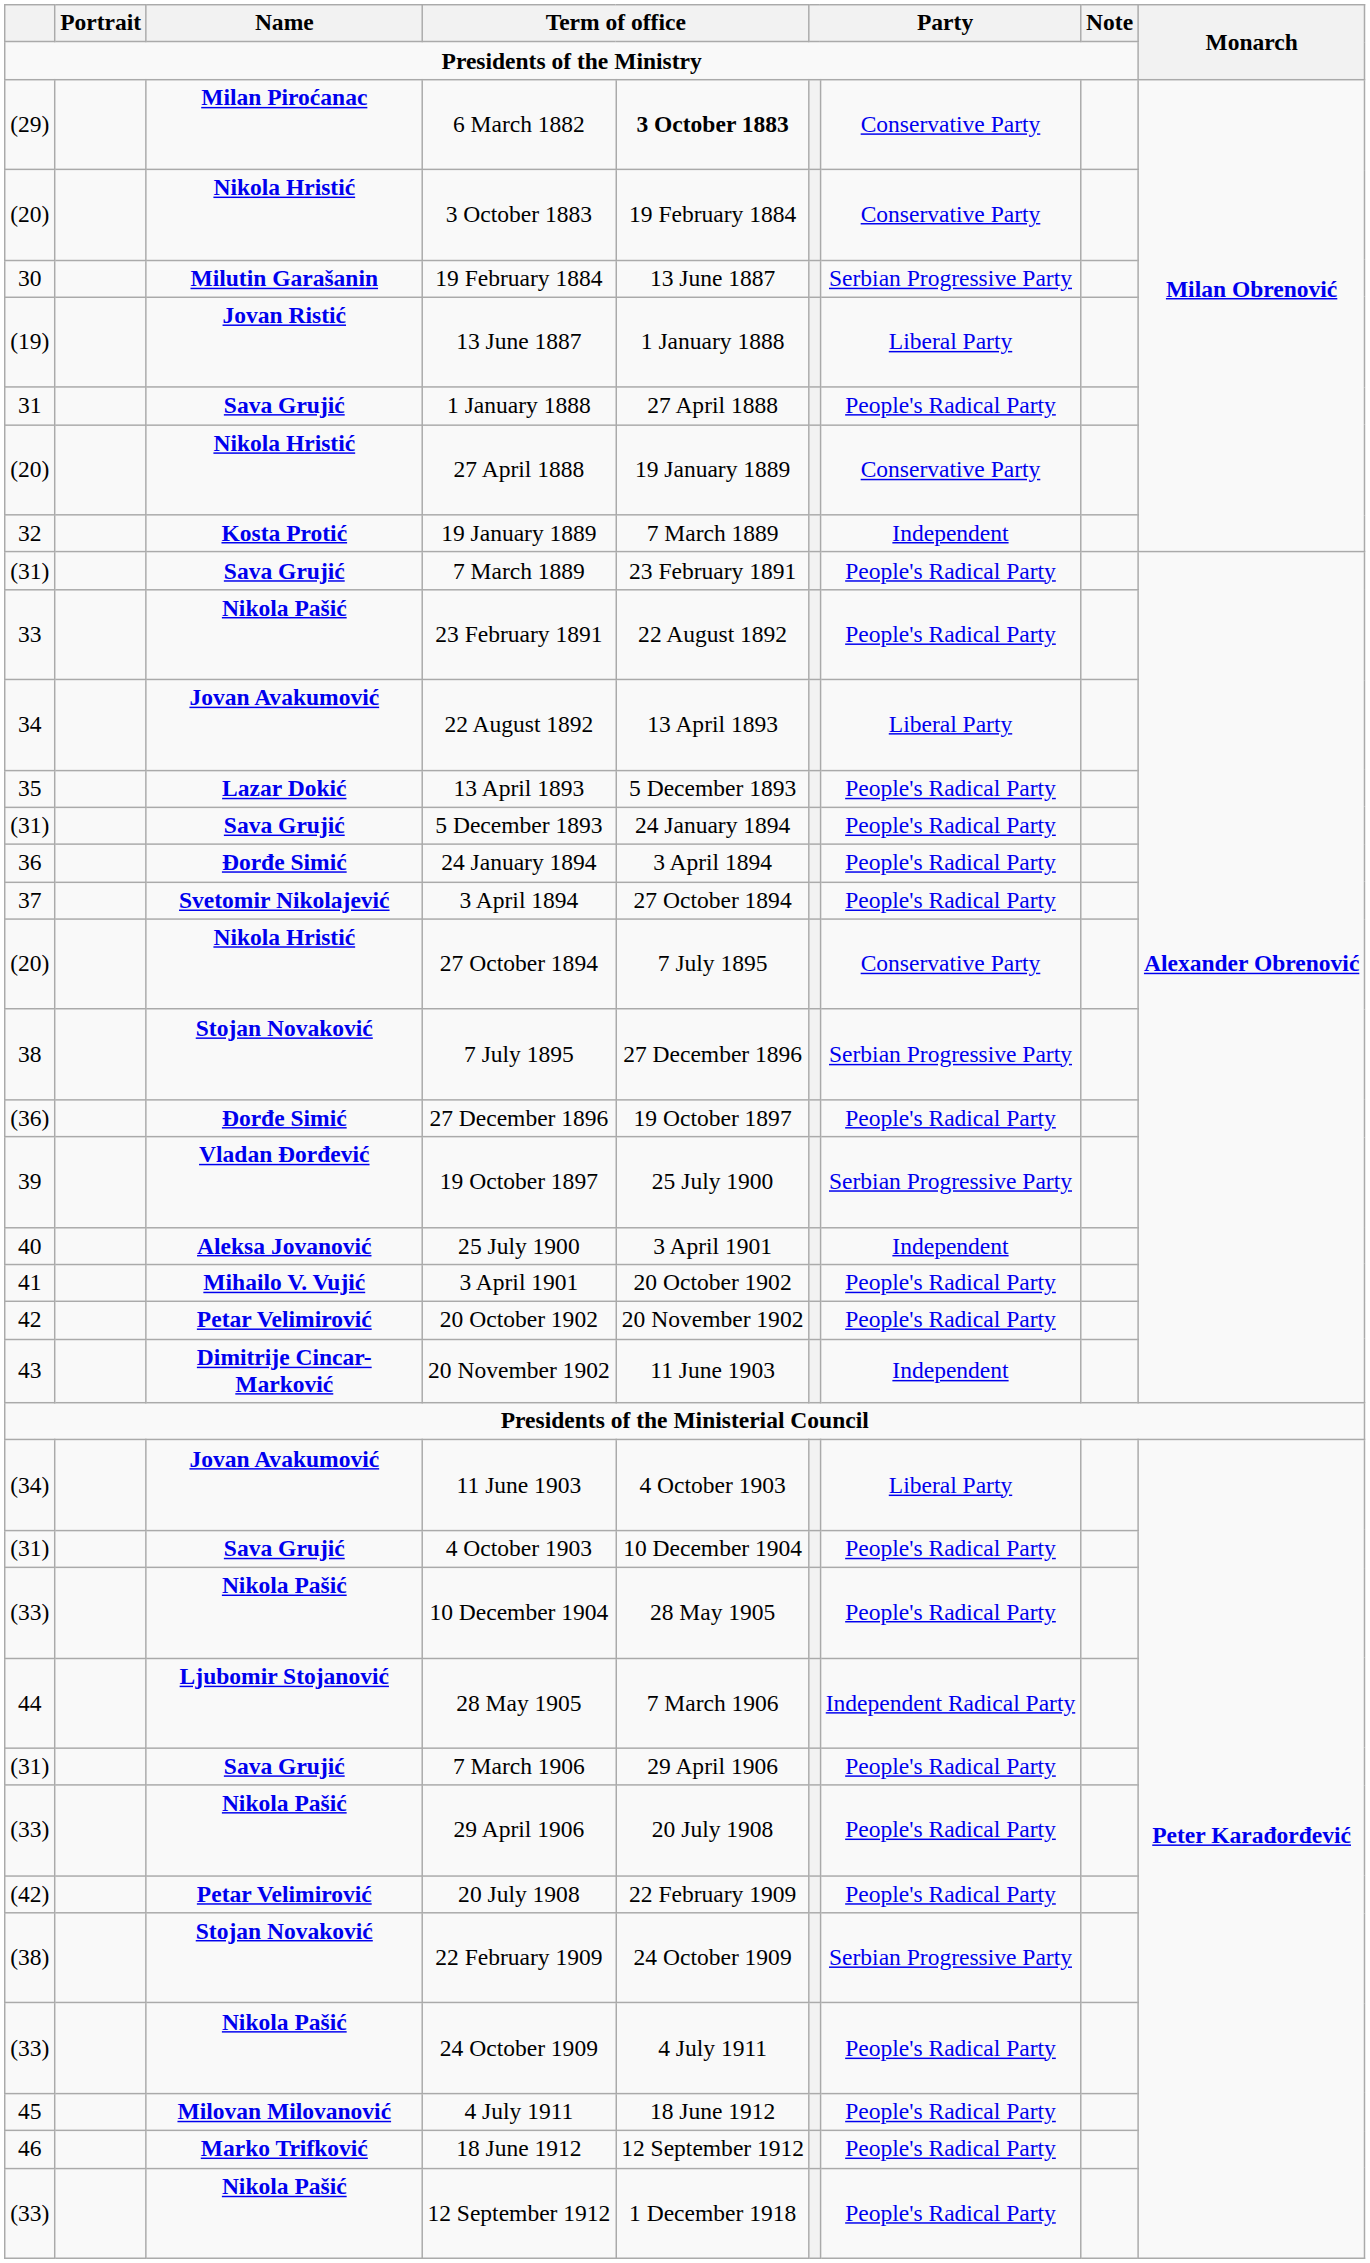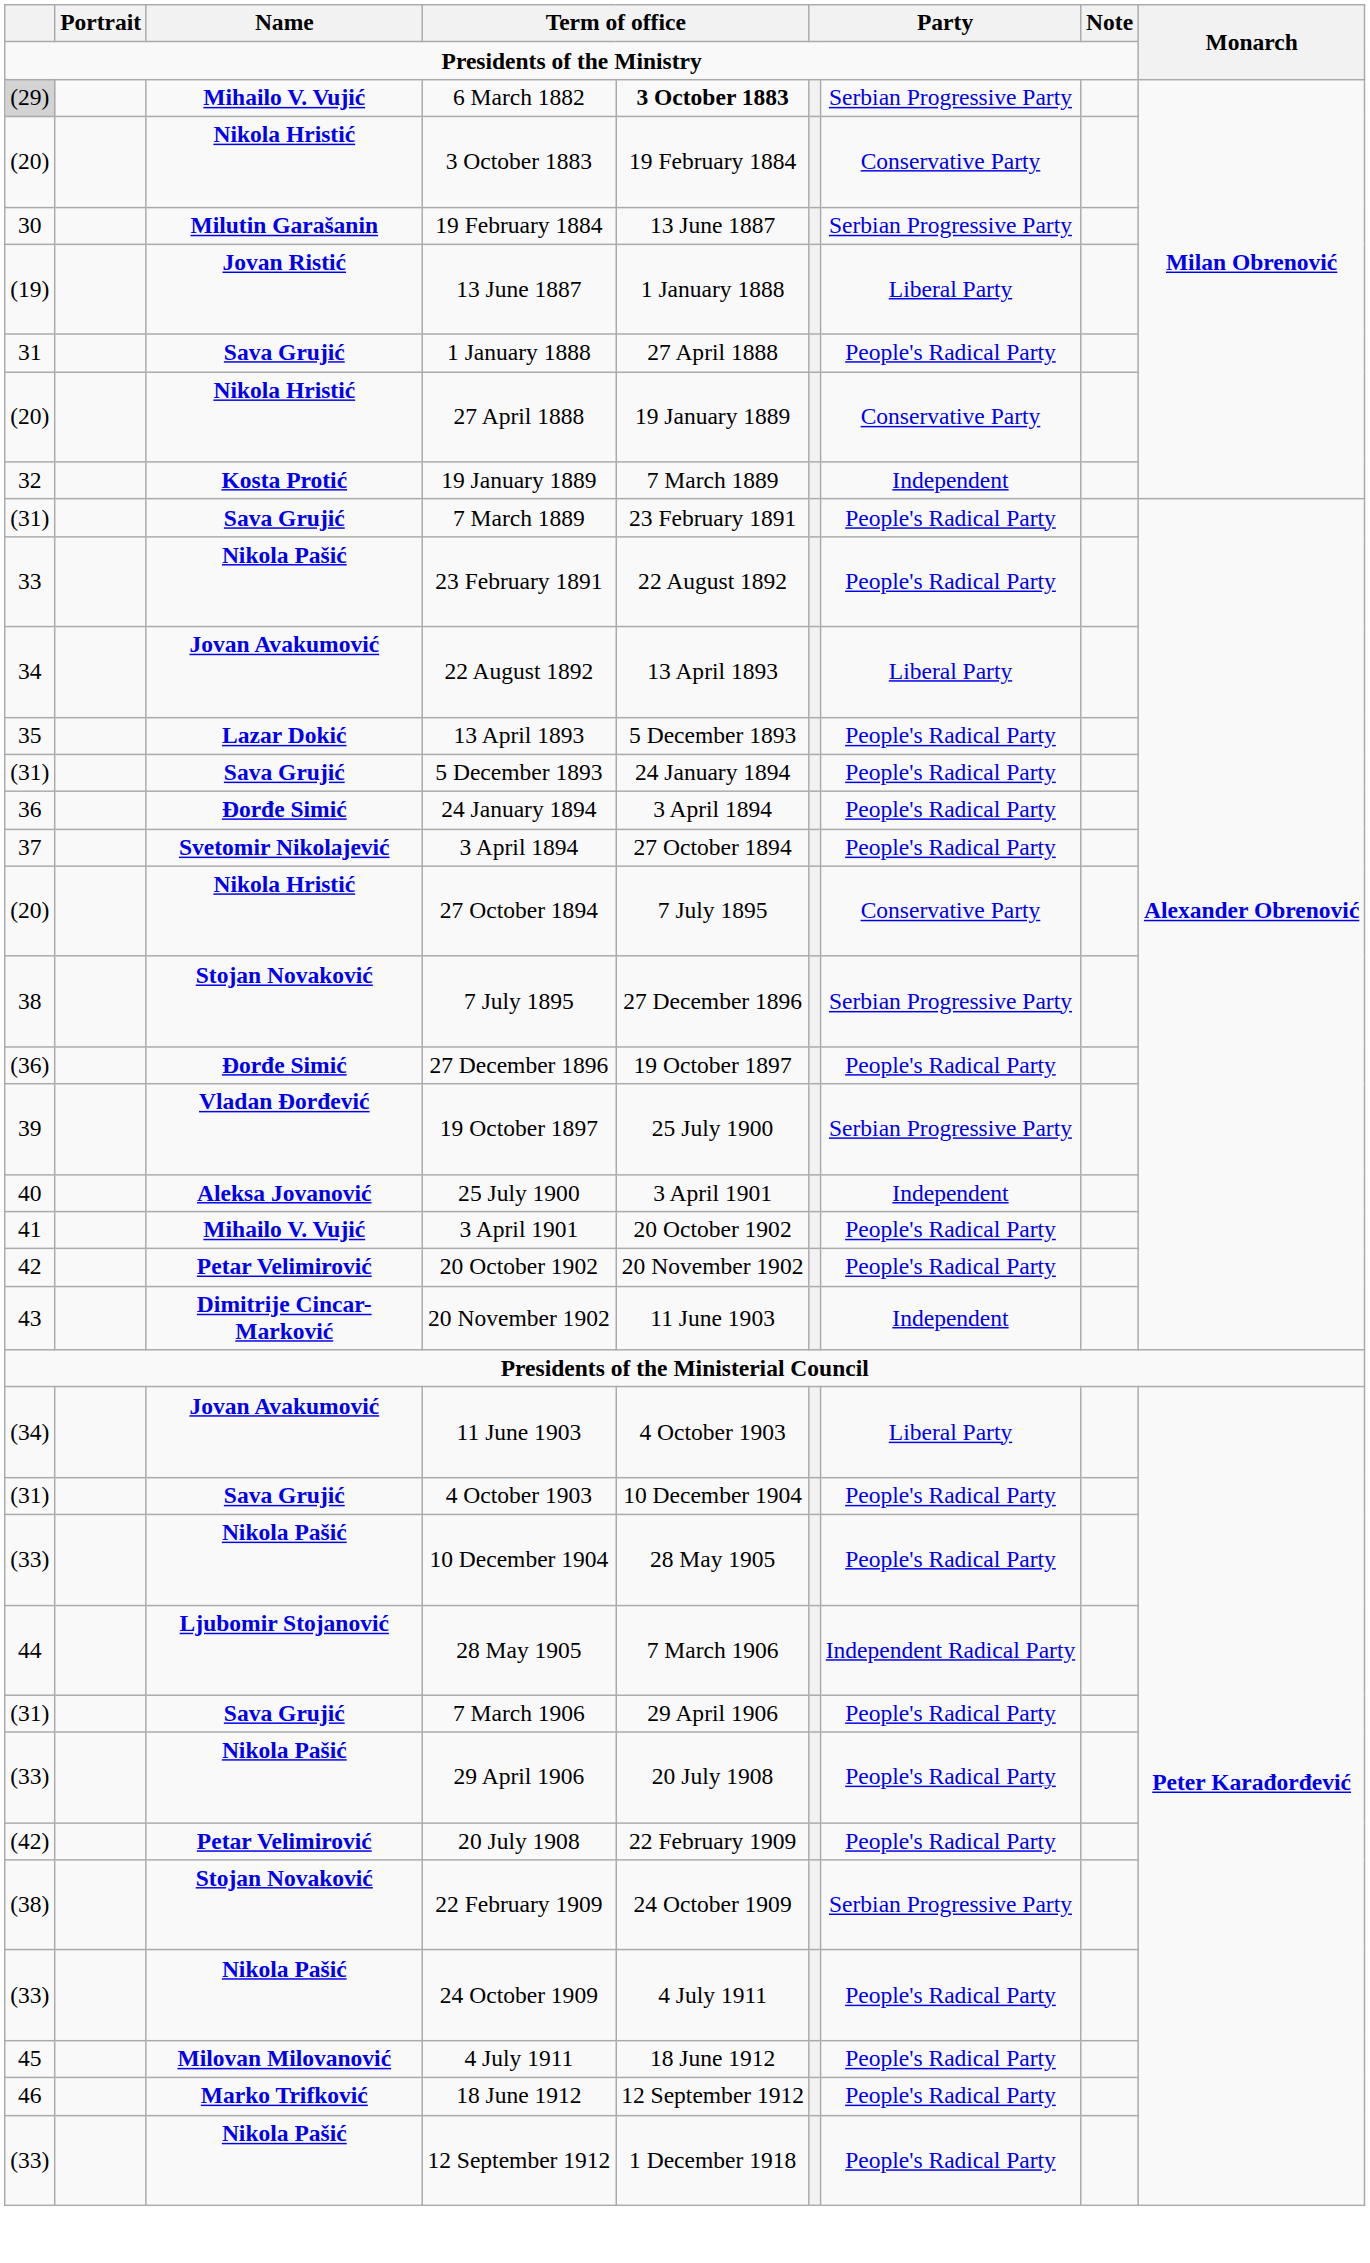(30, 124) no background -> (30, 97) lightgrey background
(284, 97) Milan Piroćanac -> (284, 97) Mihailo V. Vujić
(950, 124) Conservative Party -> (950, 97) Serbian Progressive Party
